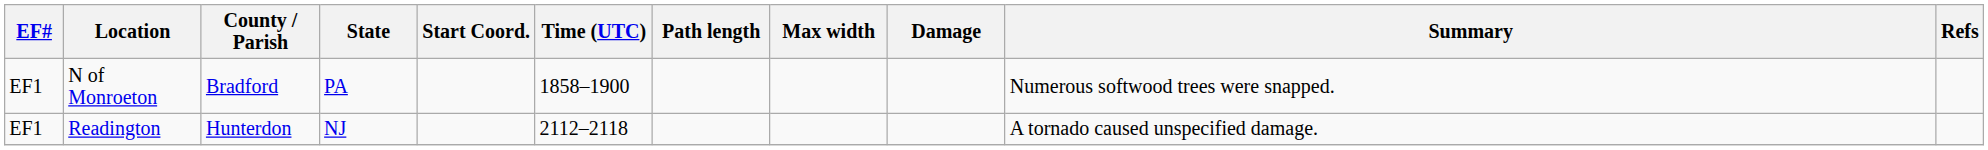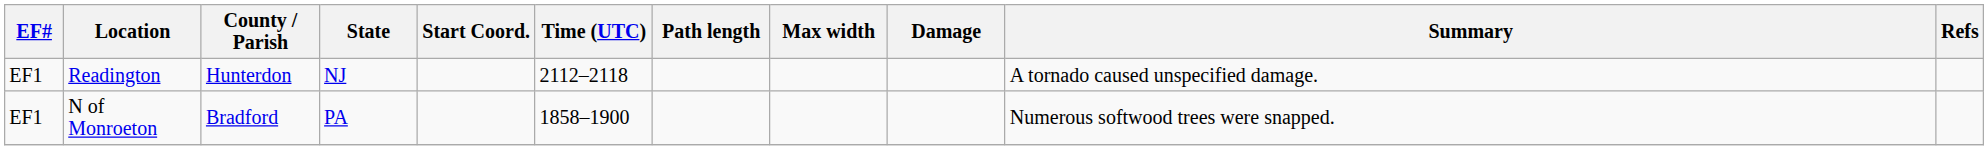rows swapped: (113, 85) <-> (114, 128)
